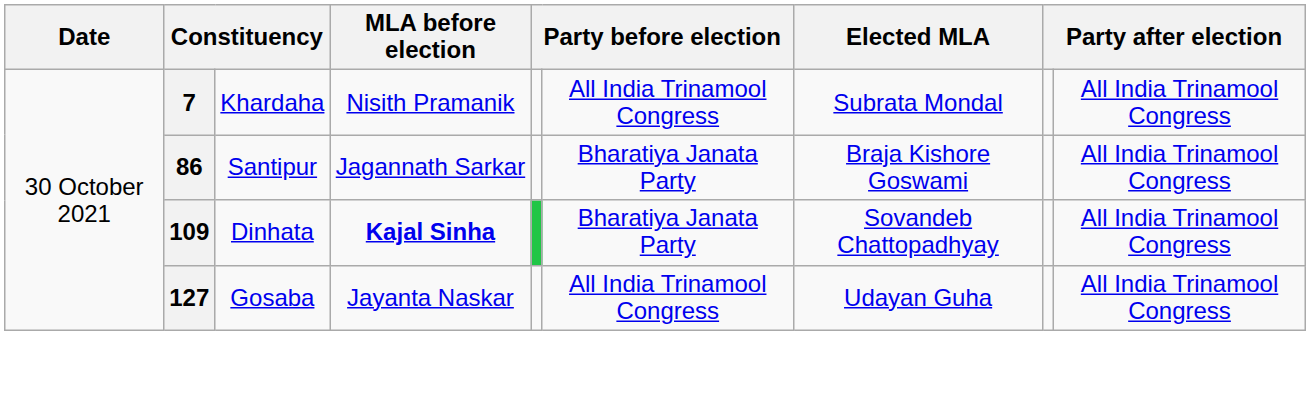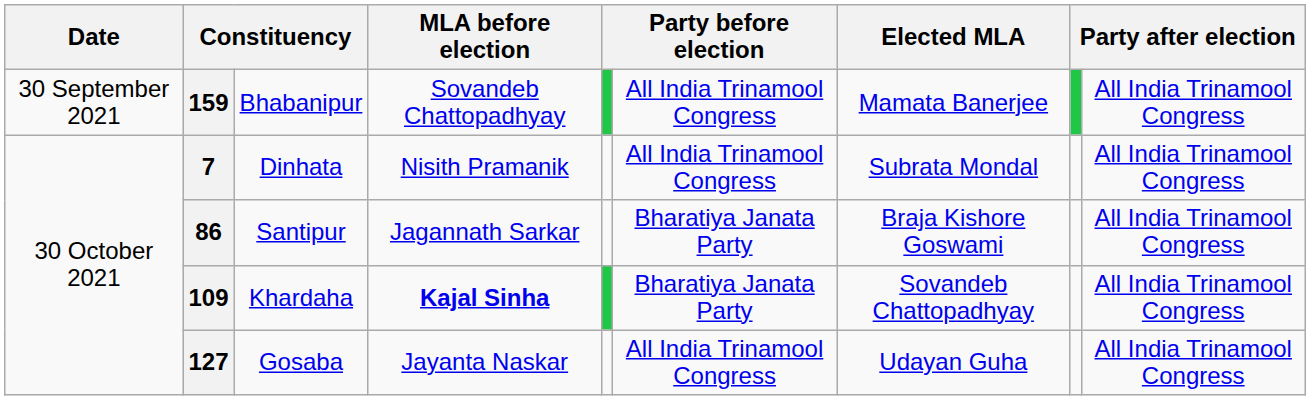+ row: (209, 102)
(272, 102) Khardaha -> (301, 167) Dinhata
(272, 232) Dinhata -> (301, 297) Khardaha
